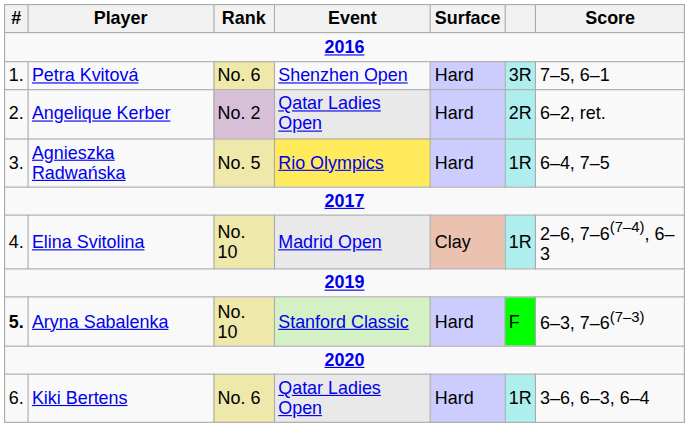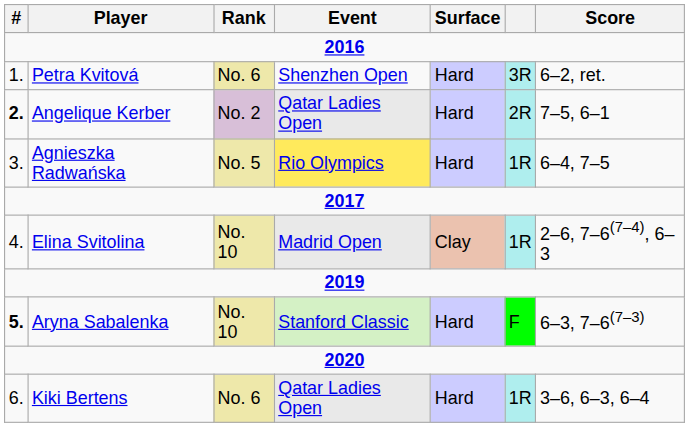(575, 75) 7–5, 6–1 -> (573, 75) 6–2, ret.
(16, 114) normal -> (16, 114) bold
(573, 114) 6–2, ret. -> (575, 114) 7–5, 6–1
